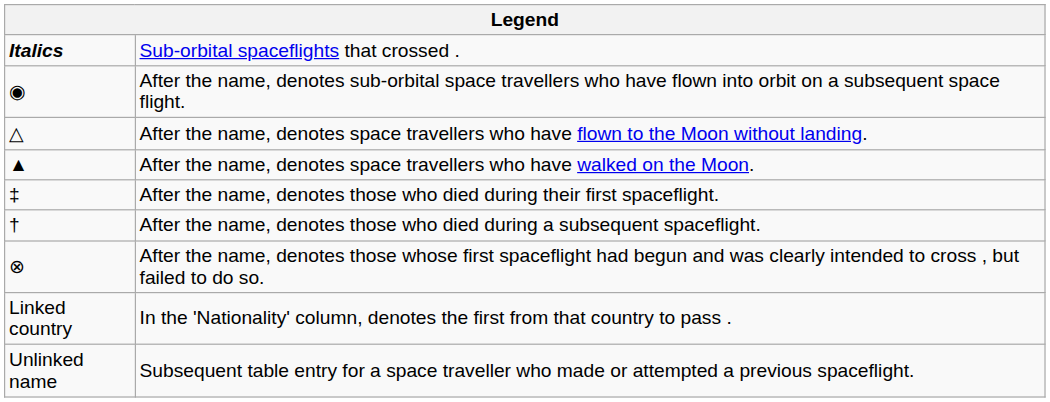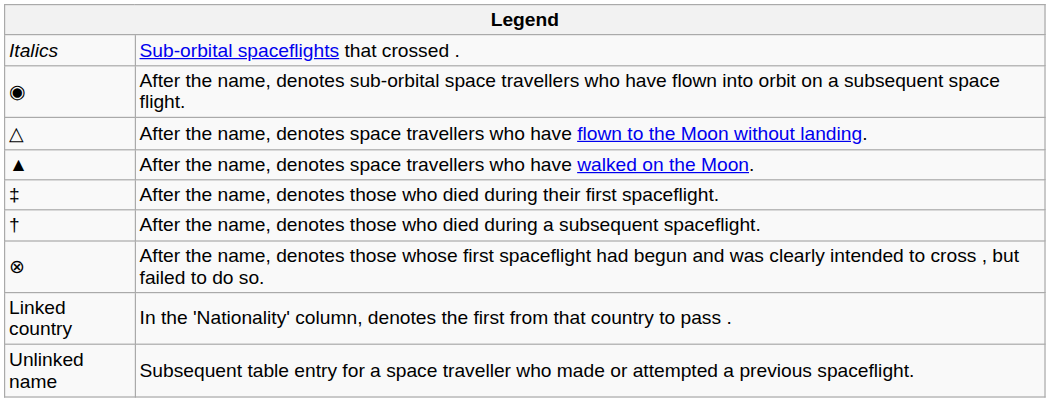(36, 50) bold -> (34, 50) normal
